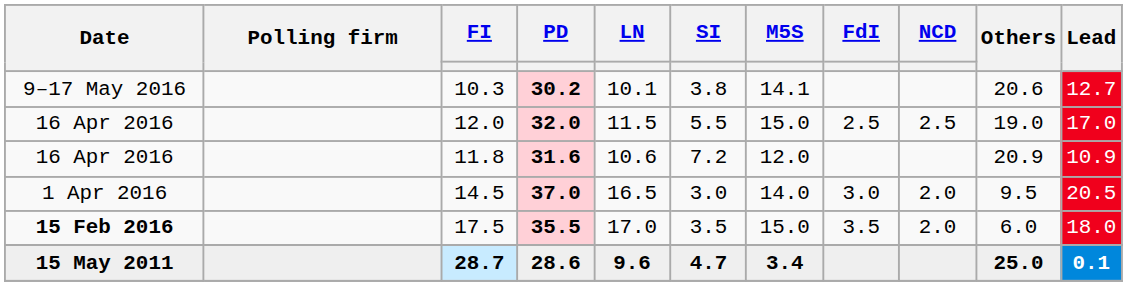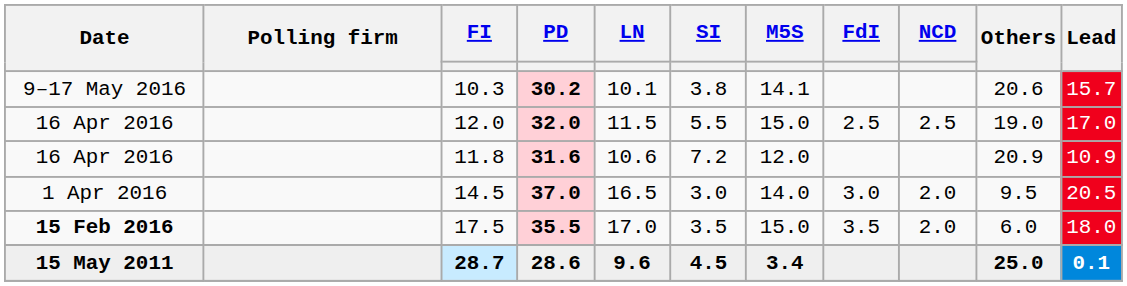(1091, 88) 12.7 -> (1091, 88) 15.7
(708, 262) 4.7 -> (708, 262) 4.5
